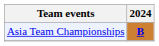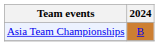(141, 31) bold -> (141, 31) normal
